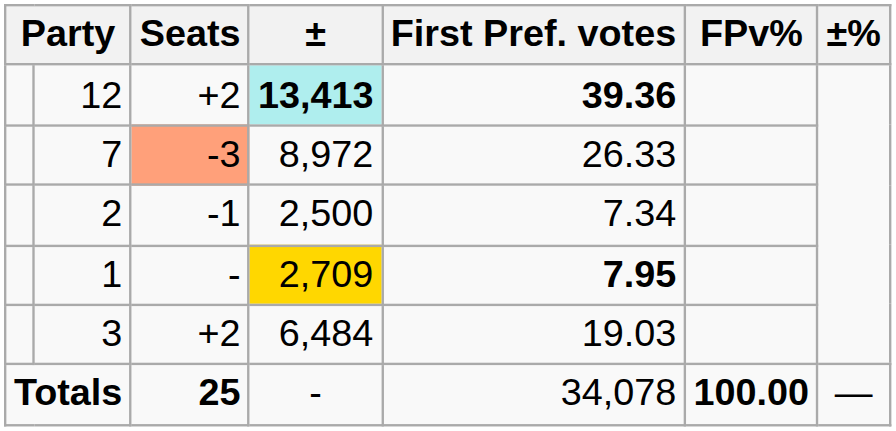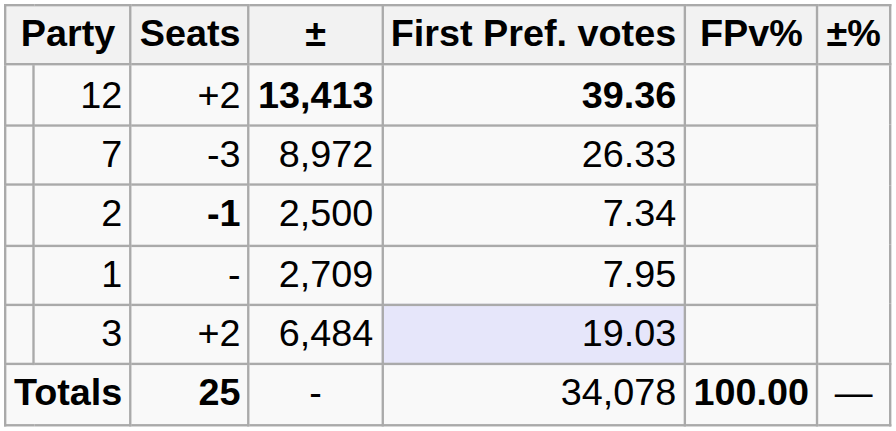(316, 94) paleturquoise background -> (316, 94) no background
(224, 154) lightsalmon background -> (224, 154) no background
(224, 214) normal -> (224, 214) bold
(326, 273) gold background -> (326, 273) no background
(639, 273) bold -> (639, 273) normal
(629, 333) no background -> (629, 333) lavender background
